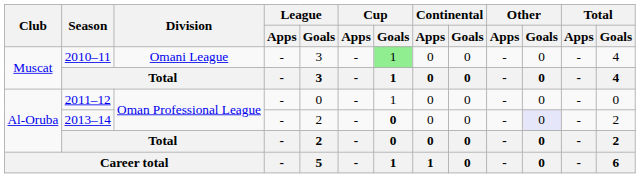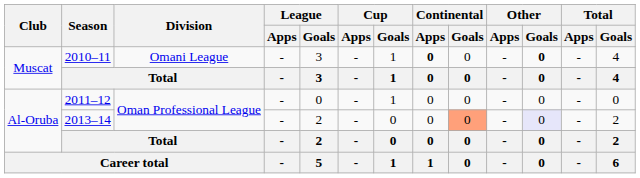(393, 57) lightgreen background -> (393, 57) no background
(430, 57) normal -> (430, 57) bold
(542, 57) normal -> (542, 57) bold
(393, 120) bold -> (393, 120) normal
(467, 120) no background -> (467, 120) lightsalmon background
